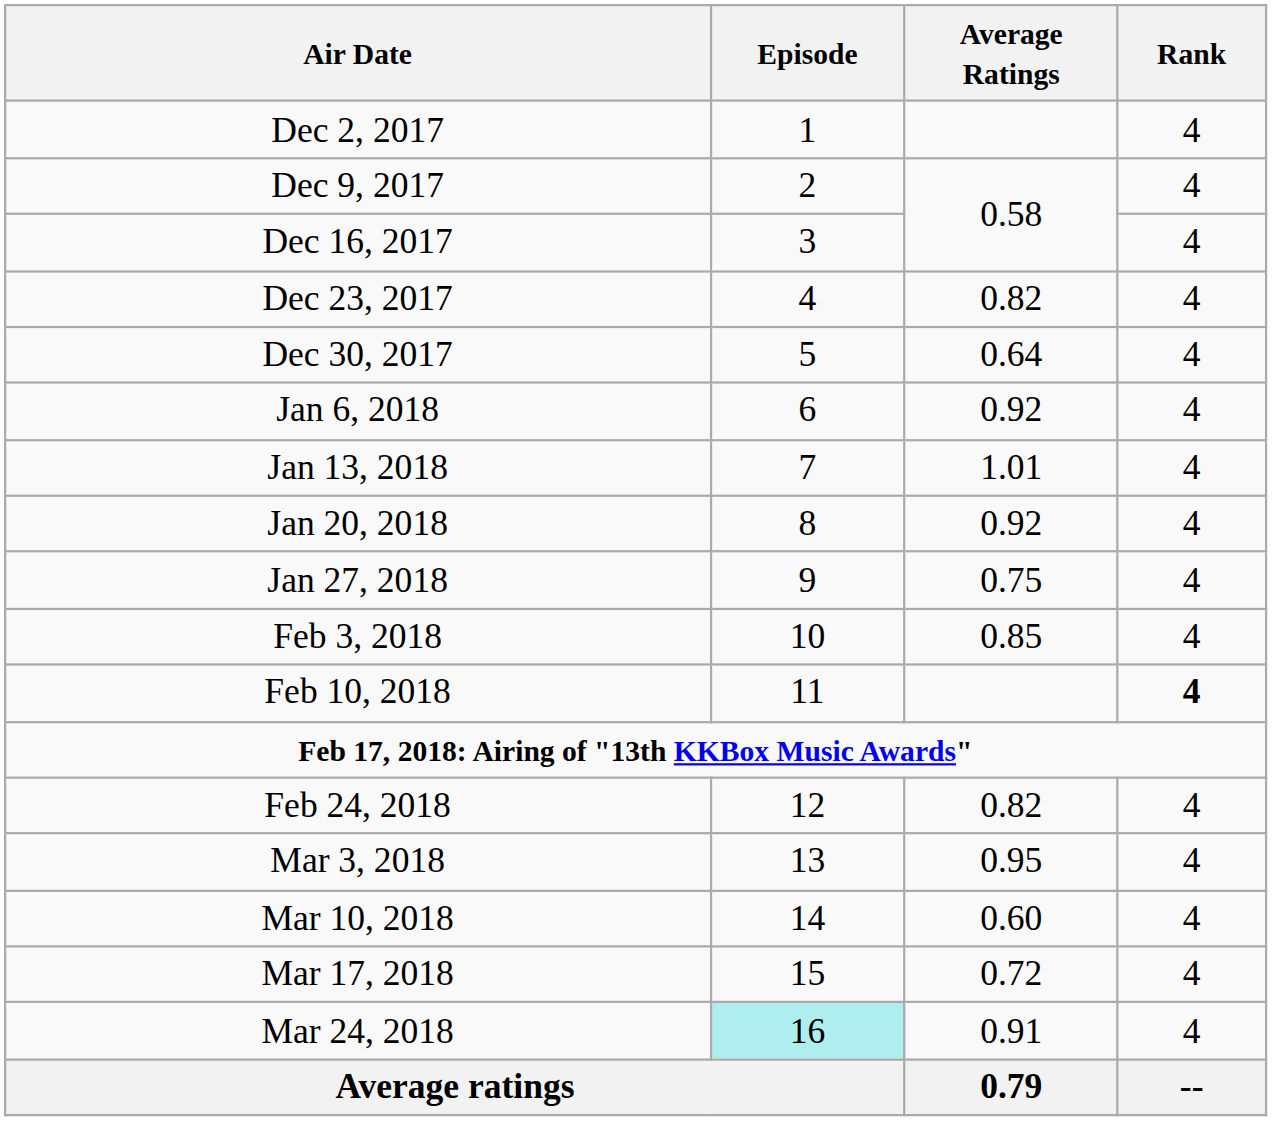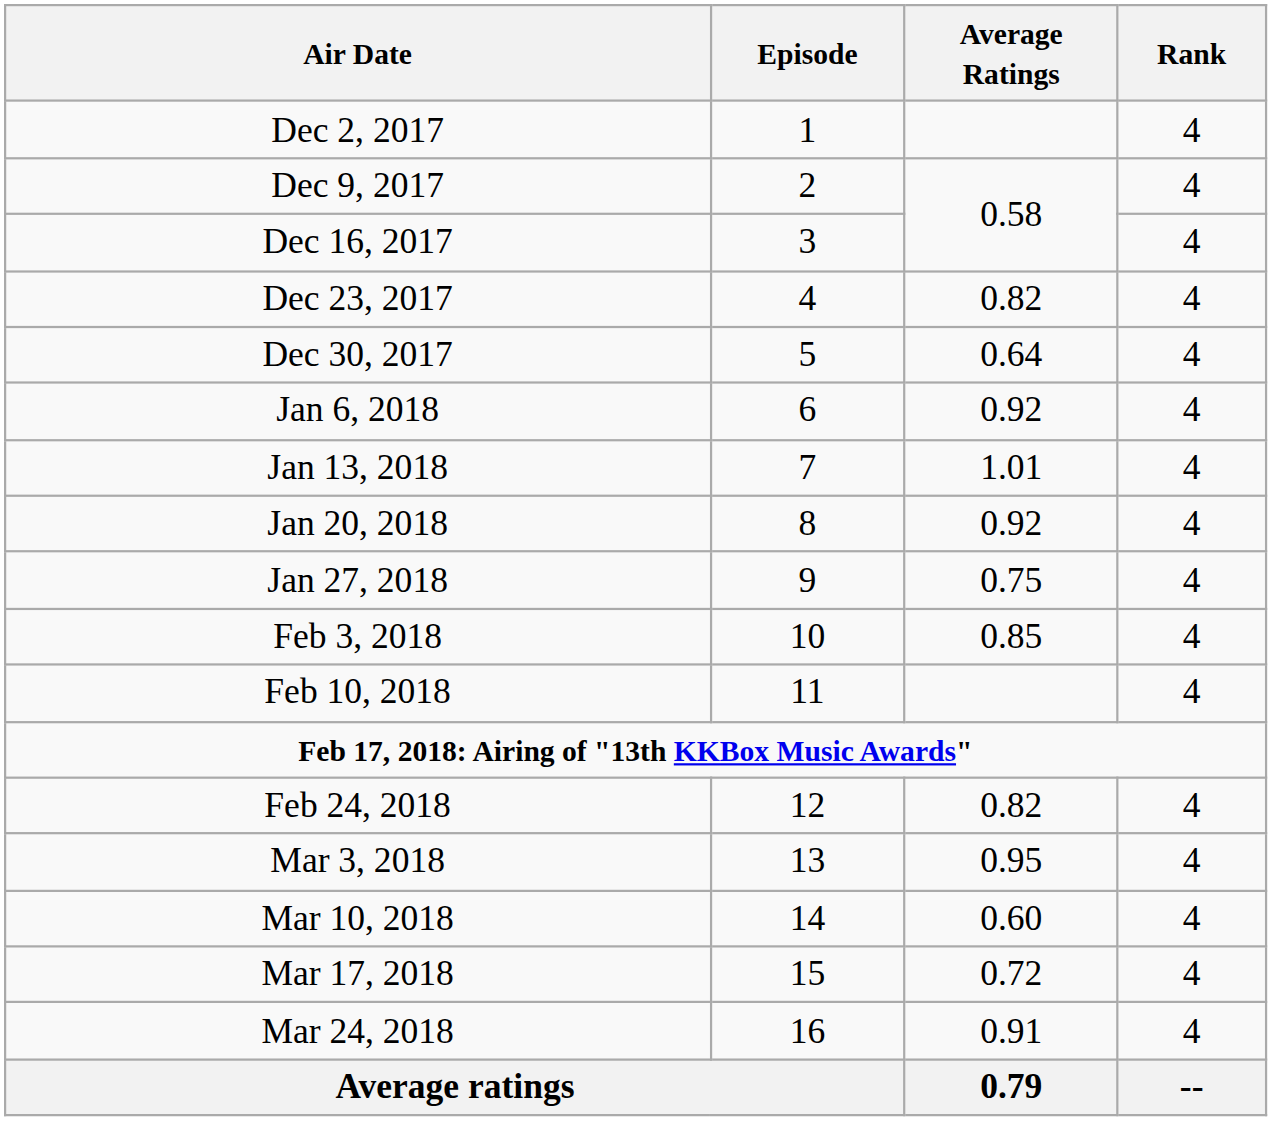(1192, 692) bold -> (1192, 692) normal
(807, 1030) paleturquoise background -> (807, 1030) no background
